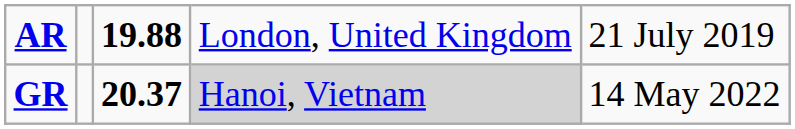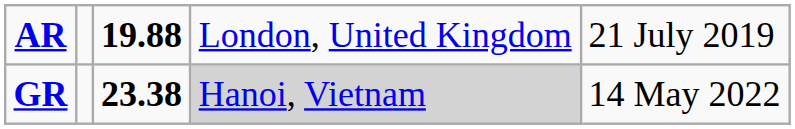(142, 93) 20.37 -> (142, 93) 23.38
